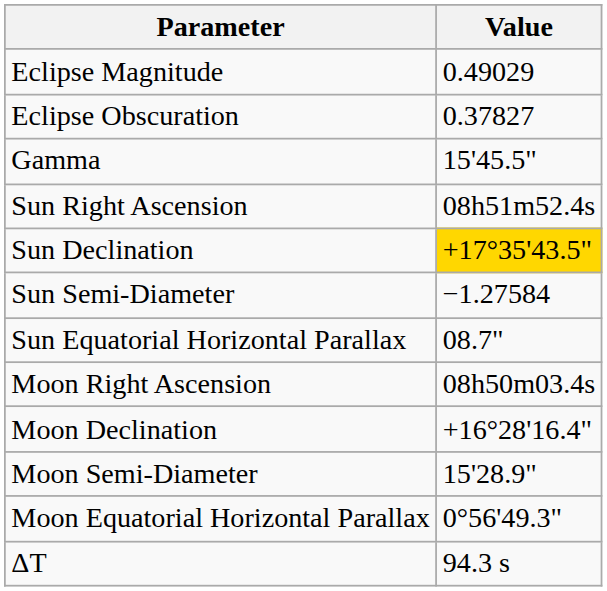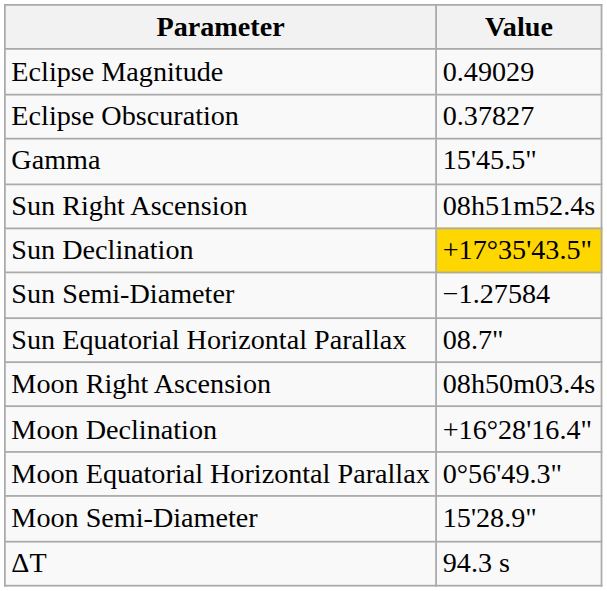rows swapped: (135, 473) <-> (221, 518)
